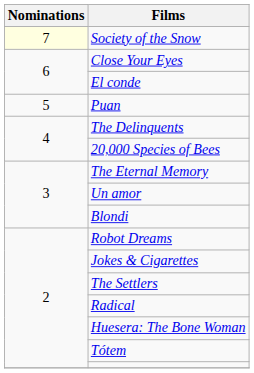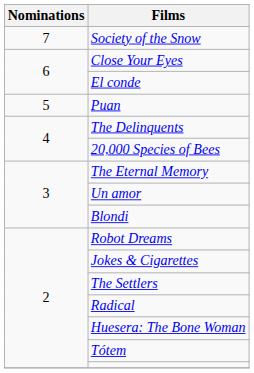(46, 37) lightyellow background -> (46, 37) no background
